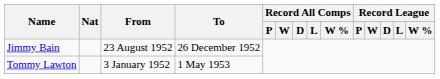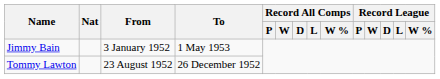(138, 47) 23 August 1952 -> (137, 47) 3 January 1952
(219, 47) 26 December 1952 -> (204, 47) 1 May 1953
(137, 64) 3 January 1952 -> (138, 64) 23 August 1952
(204, 64) 1 May 1953 -> (219, 64) 26 December 1952
